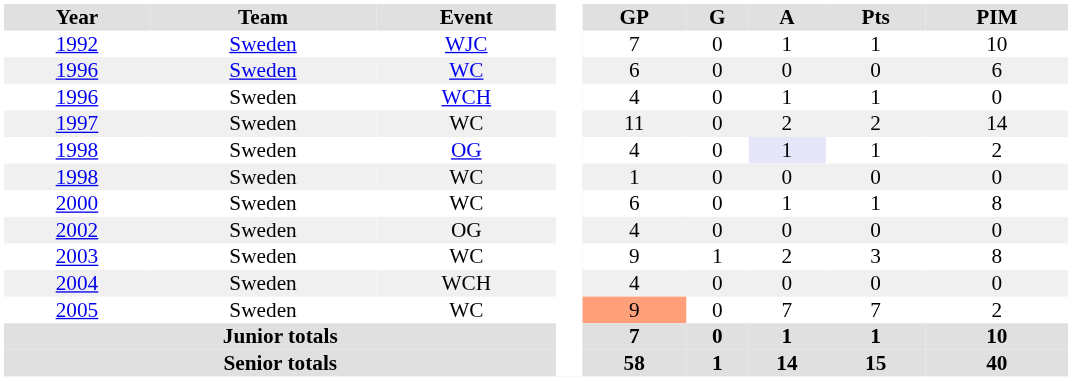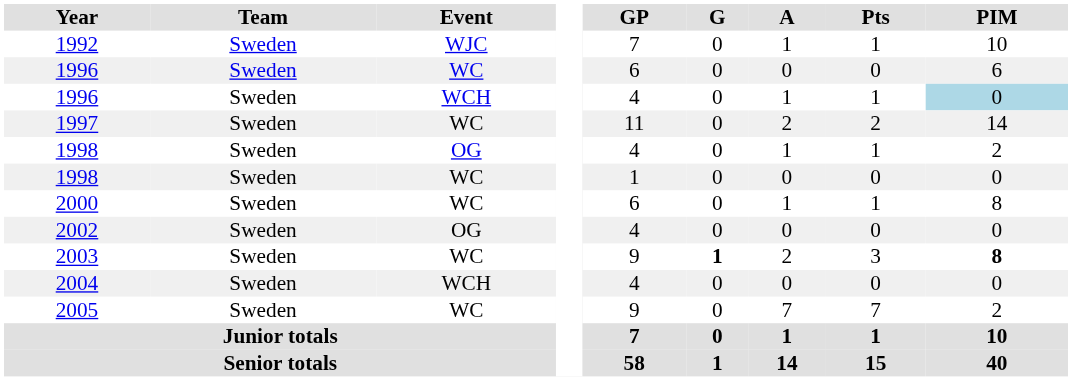(997, 96) no background -> (997, 96) lightblue background
(787, 150) lavender background -> (787, 150) no background
(717, 256) normal -> (717, 256) bold
(997, 256) normal -> (997, 256) bold
(634, 309) lightsalmon background -> (634, 309) no background
